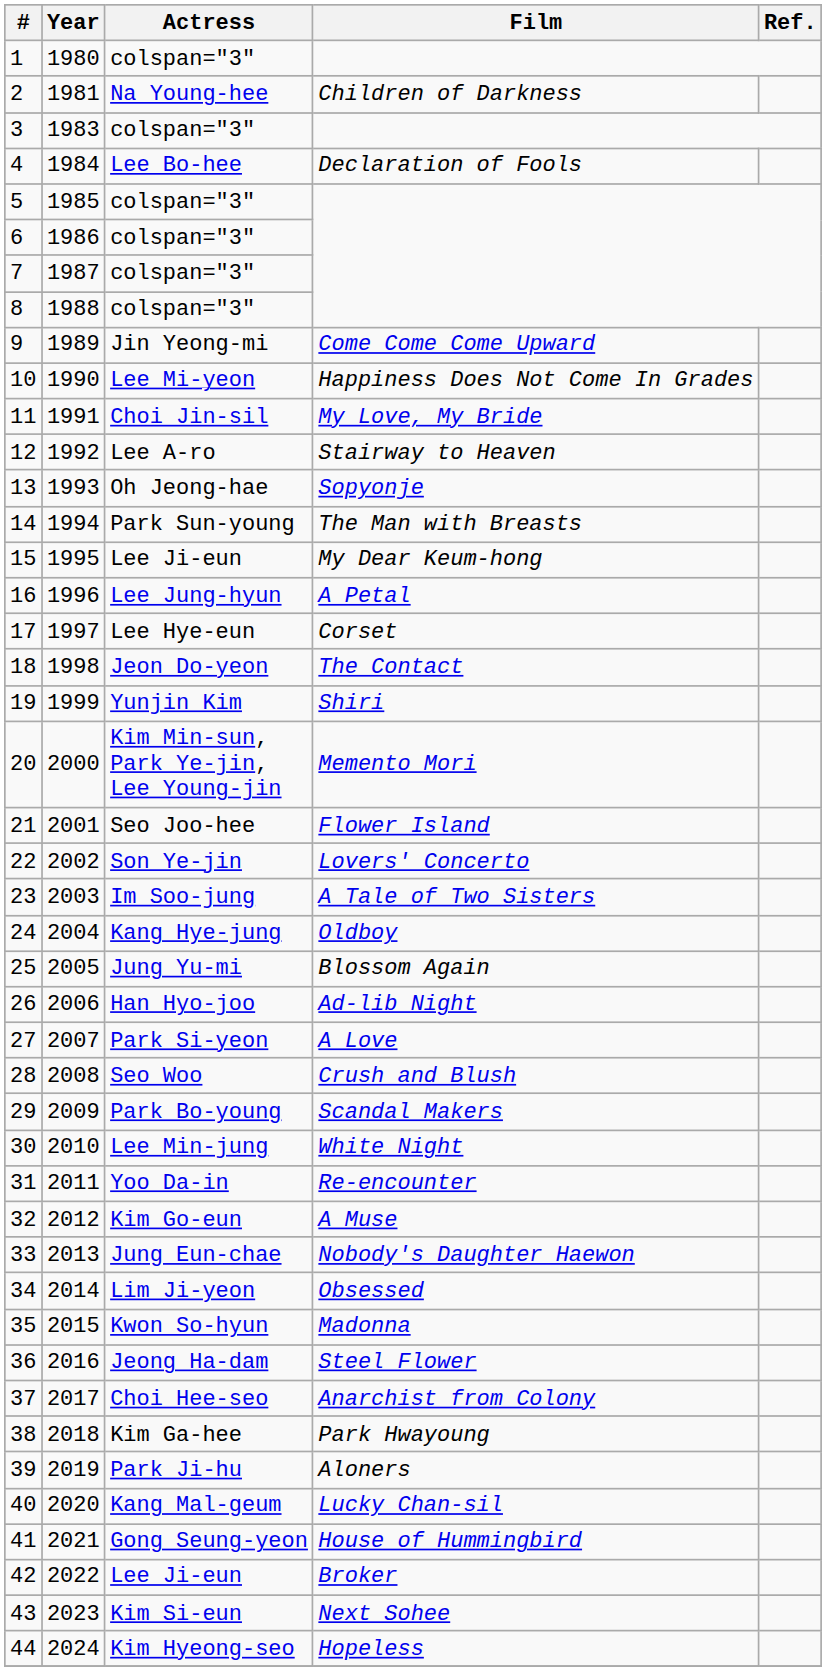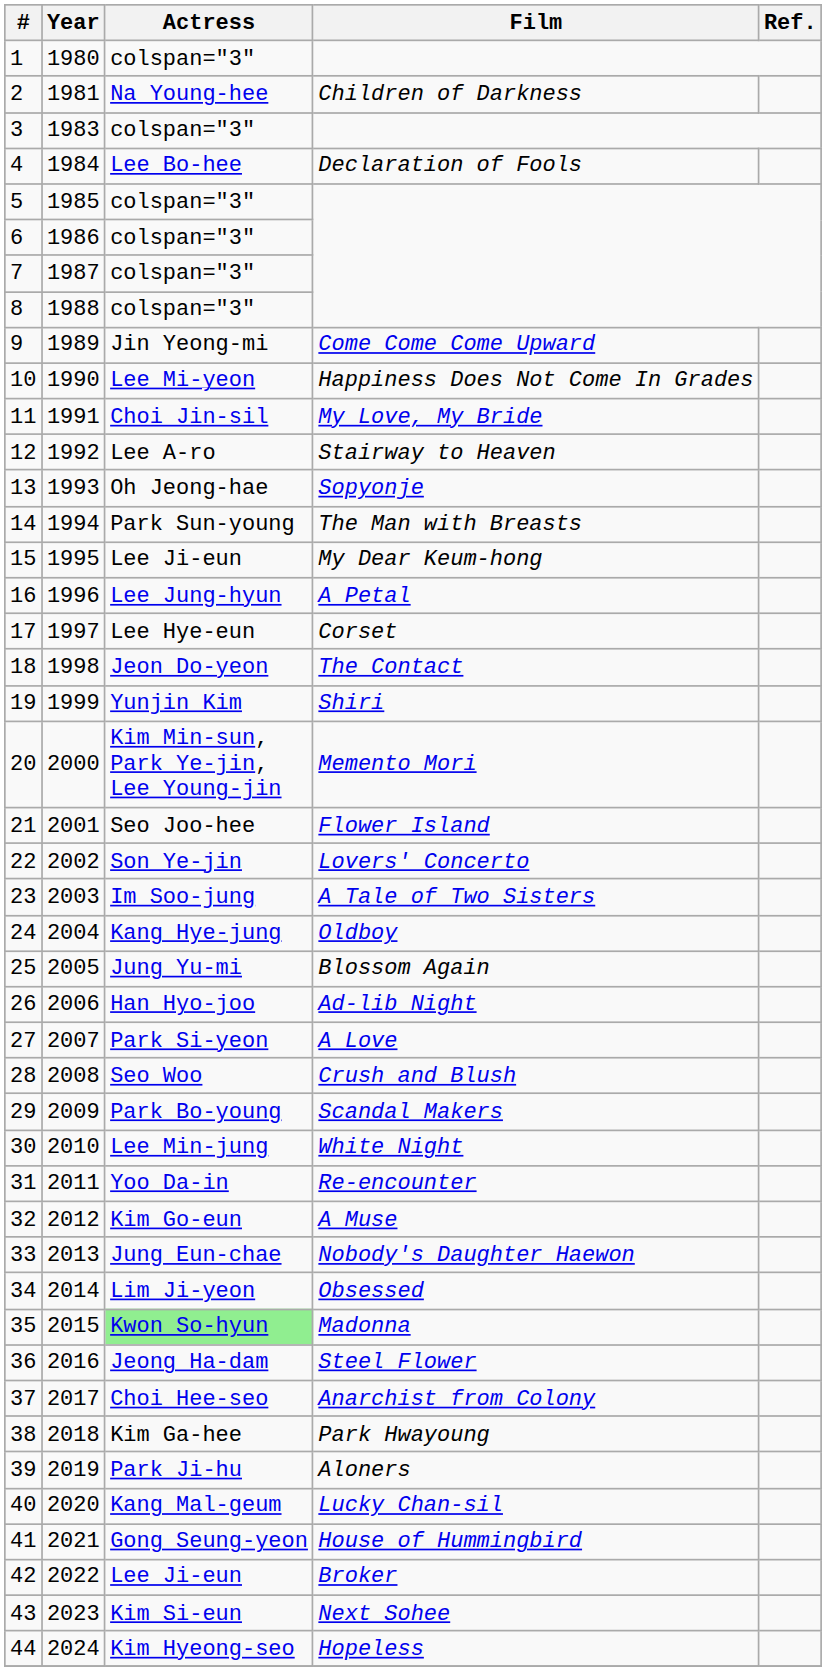(189, 1327) no background -> (189, 1327) lightgreen background
